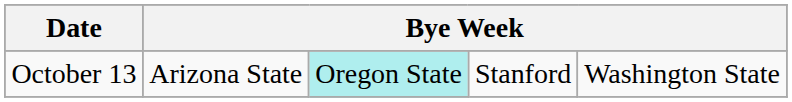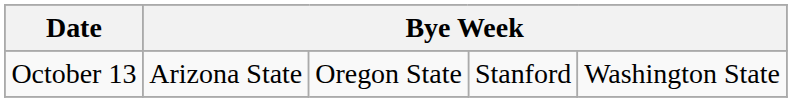(389, 73) paleturquoise background -> (389, 73) no background
